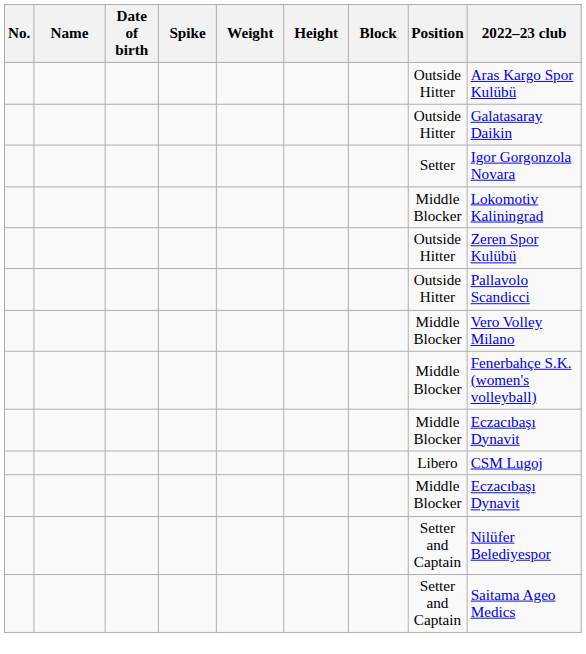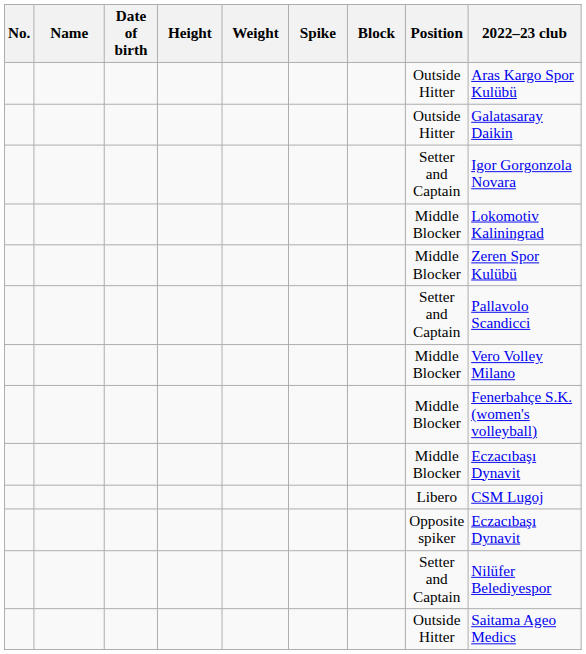columns swapped: (316, 33) <-> (188, 33)
(437, 165) Setter -> (437, 174) Setter and Captain
(437, 248) Outside Hitter -> (437, 265) Middle Blocker
(437, 289) Outside Hitter -> (437, 315) Setter and Captain
(437, 495) Middle Blocker -> (437, 529) Opposite spiker
(437, 603) Setter and Captain -> (437, 629) Outside Hitter
